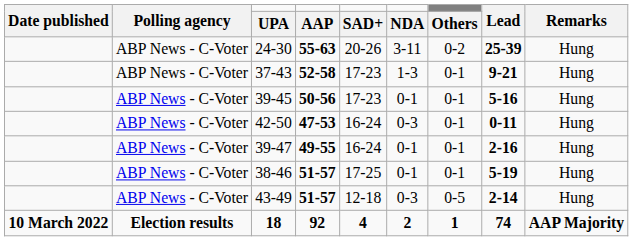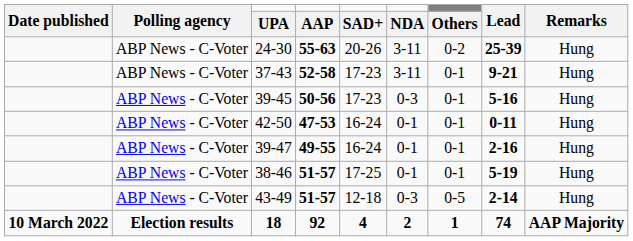(407, 73) 1-3 -> (407, 73) 3-11
(407, 98) 0-1 -> (407, 98) 0-3
(407, 123) 0-3 -> (407, 123) 0-1
